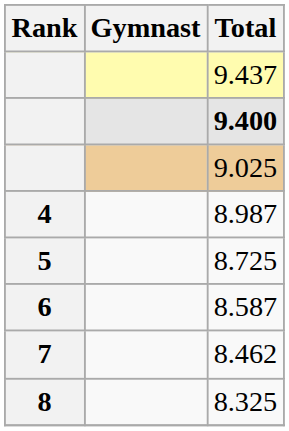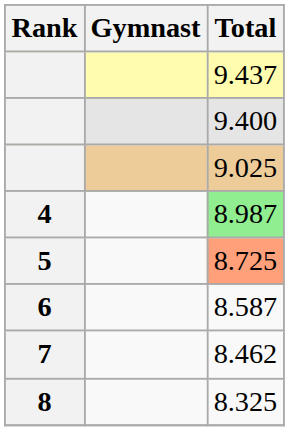(245, 121) bold -> (245, 121) normal
(245, 214) no background -> (245, 214) lightgreen background
(245, 261) no background -> (245, 261) lightsalmon background
